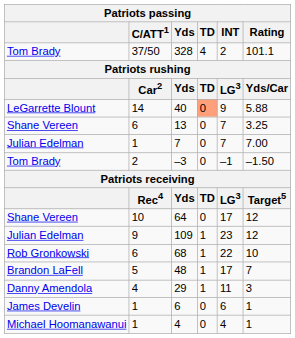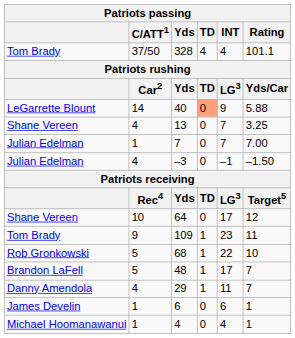(223, 51) 2 -> (223, 51) 4
(135, 126) 6 -> (135, 126) 4
(34, 161) Tom Brady -> (45, 161) Julian Edelman
(135, 161) 2 -> (135, 161) 4
(45, 235) Julian Edelman -> (34, 235) Tom Brady
(252, 235) 12 -> (252, 235) 11
(135, 253) 6 -> (135, 253) 5
(249, 288) 3 -> (249, 288) 7
